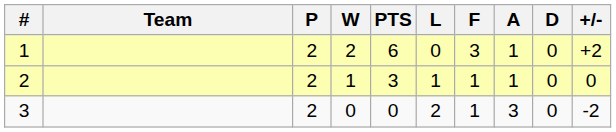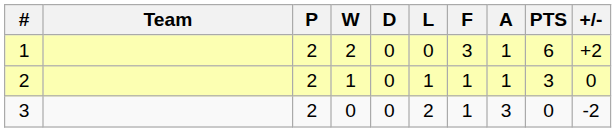columns swapped: (552, 19) <-> (393, 19)
